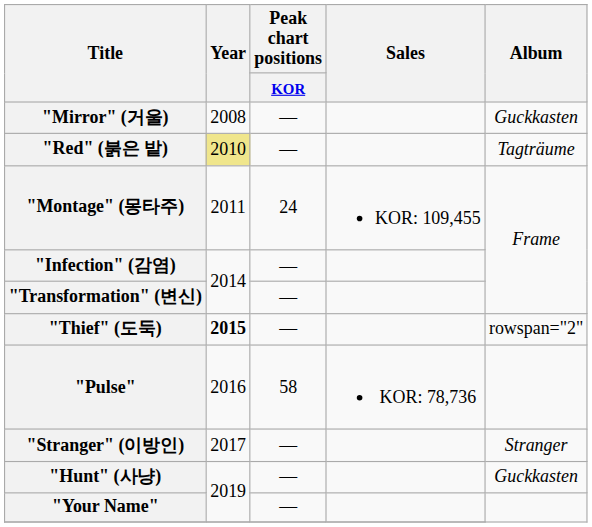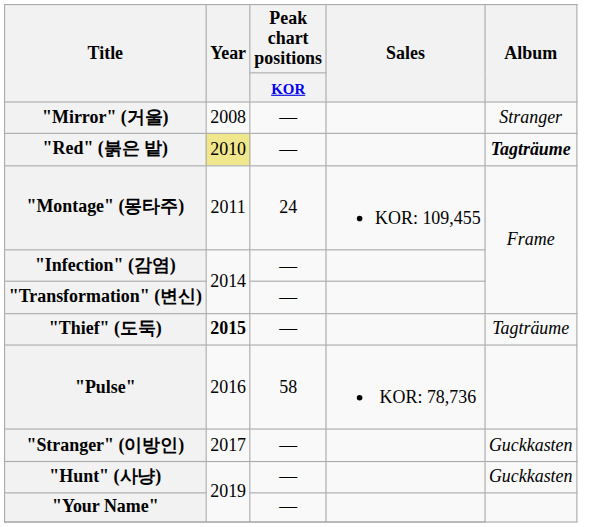(536, 117) Guckkasten -> (531, 117) Stranger
(536, 149) normal -> (531, 149) bold
(536, 329) rowspan="2" -> (531, 329) Tagträume
(536, 445) Stranger -> (531, 445) Guckkasten
